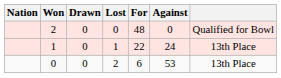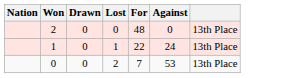(233, 30) Qualified for Bowl -> (215, 30) 13th Place
(139, 64) 6 -> (139, 64) 7
